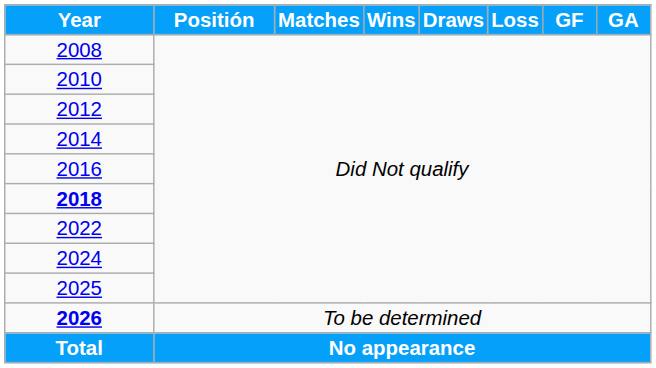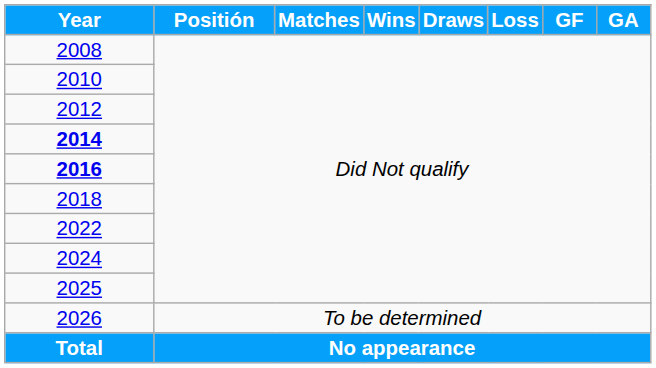(79, 139) normal -> (79, 139) bold
(79, 169) normal -> (79, 169) bold
(79, 199) bold -> (79, 199) normal
(79, 318) bold -> (79, 318) normal
